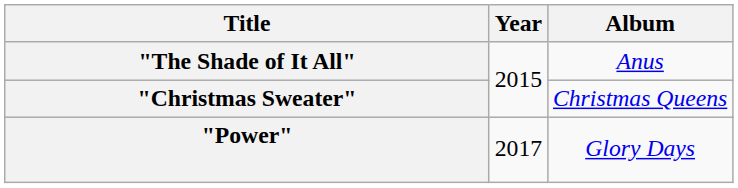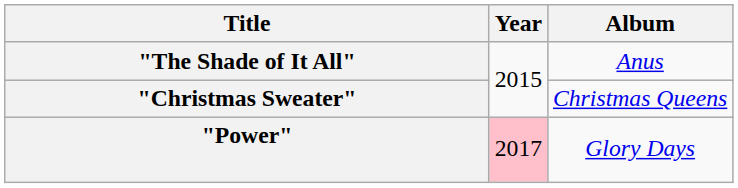(518, 149) no background -> (518, 149) pink background
